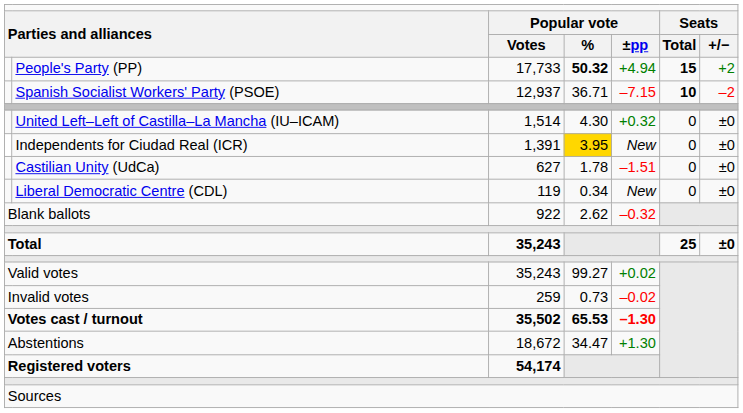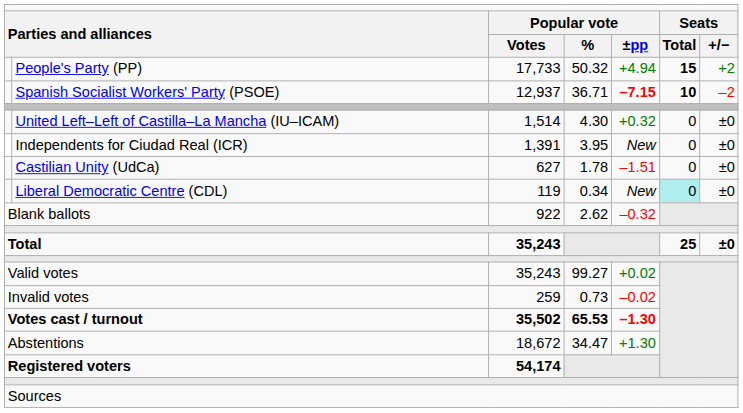(590, 68) bold -> (590, 68) normal
(638, 92) normal -> (638, 92) bold
(594, 144) gold background -> (594, 144) no background
(692, 191) no background -> (692, 191) paleturquoise background
